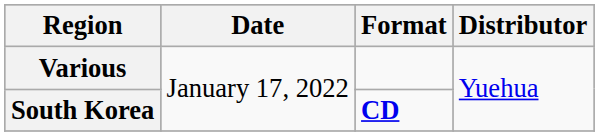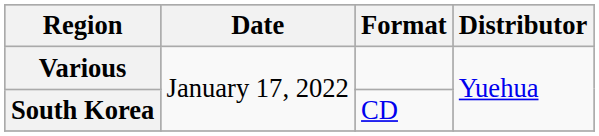(380, 109) bold -> (380, 109) normal
